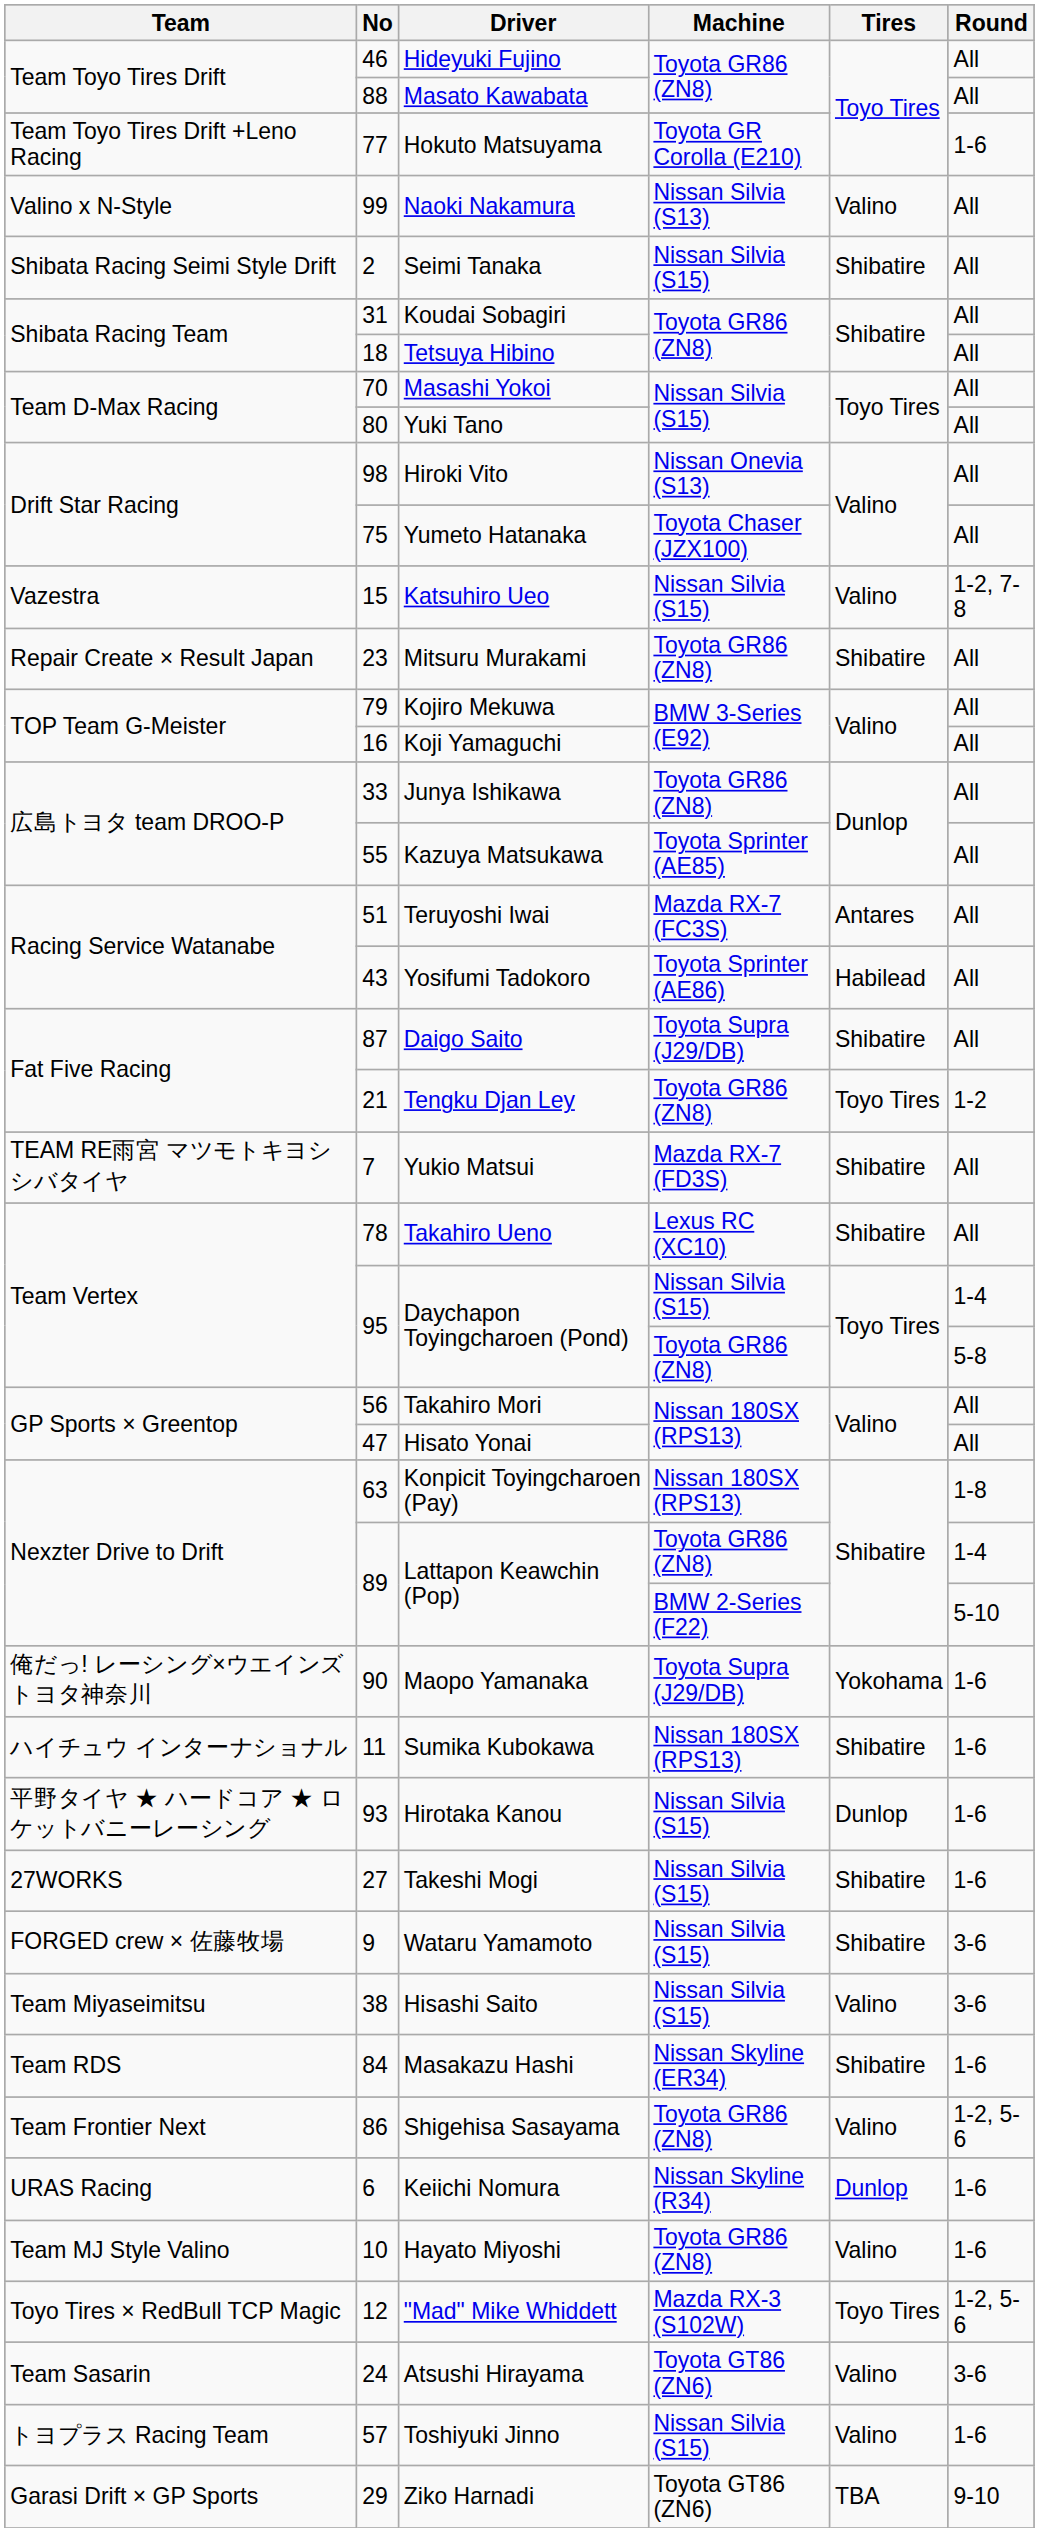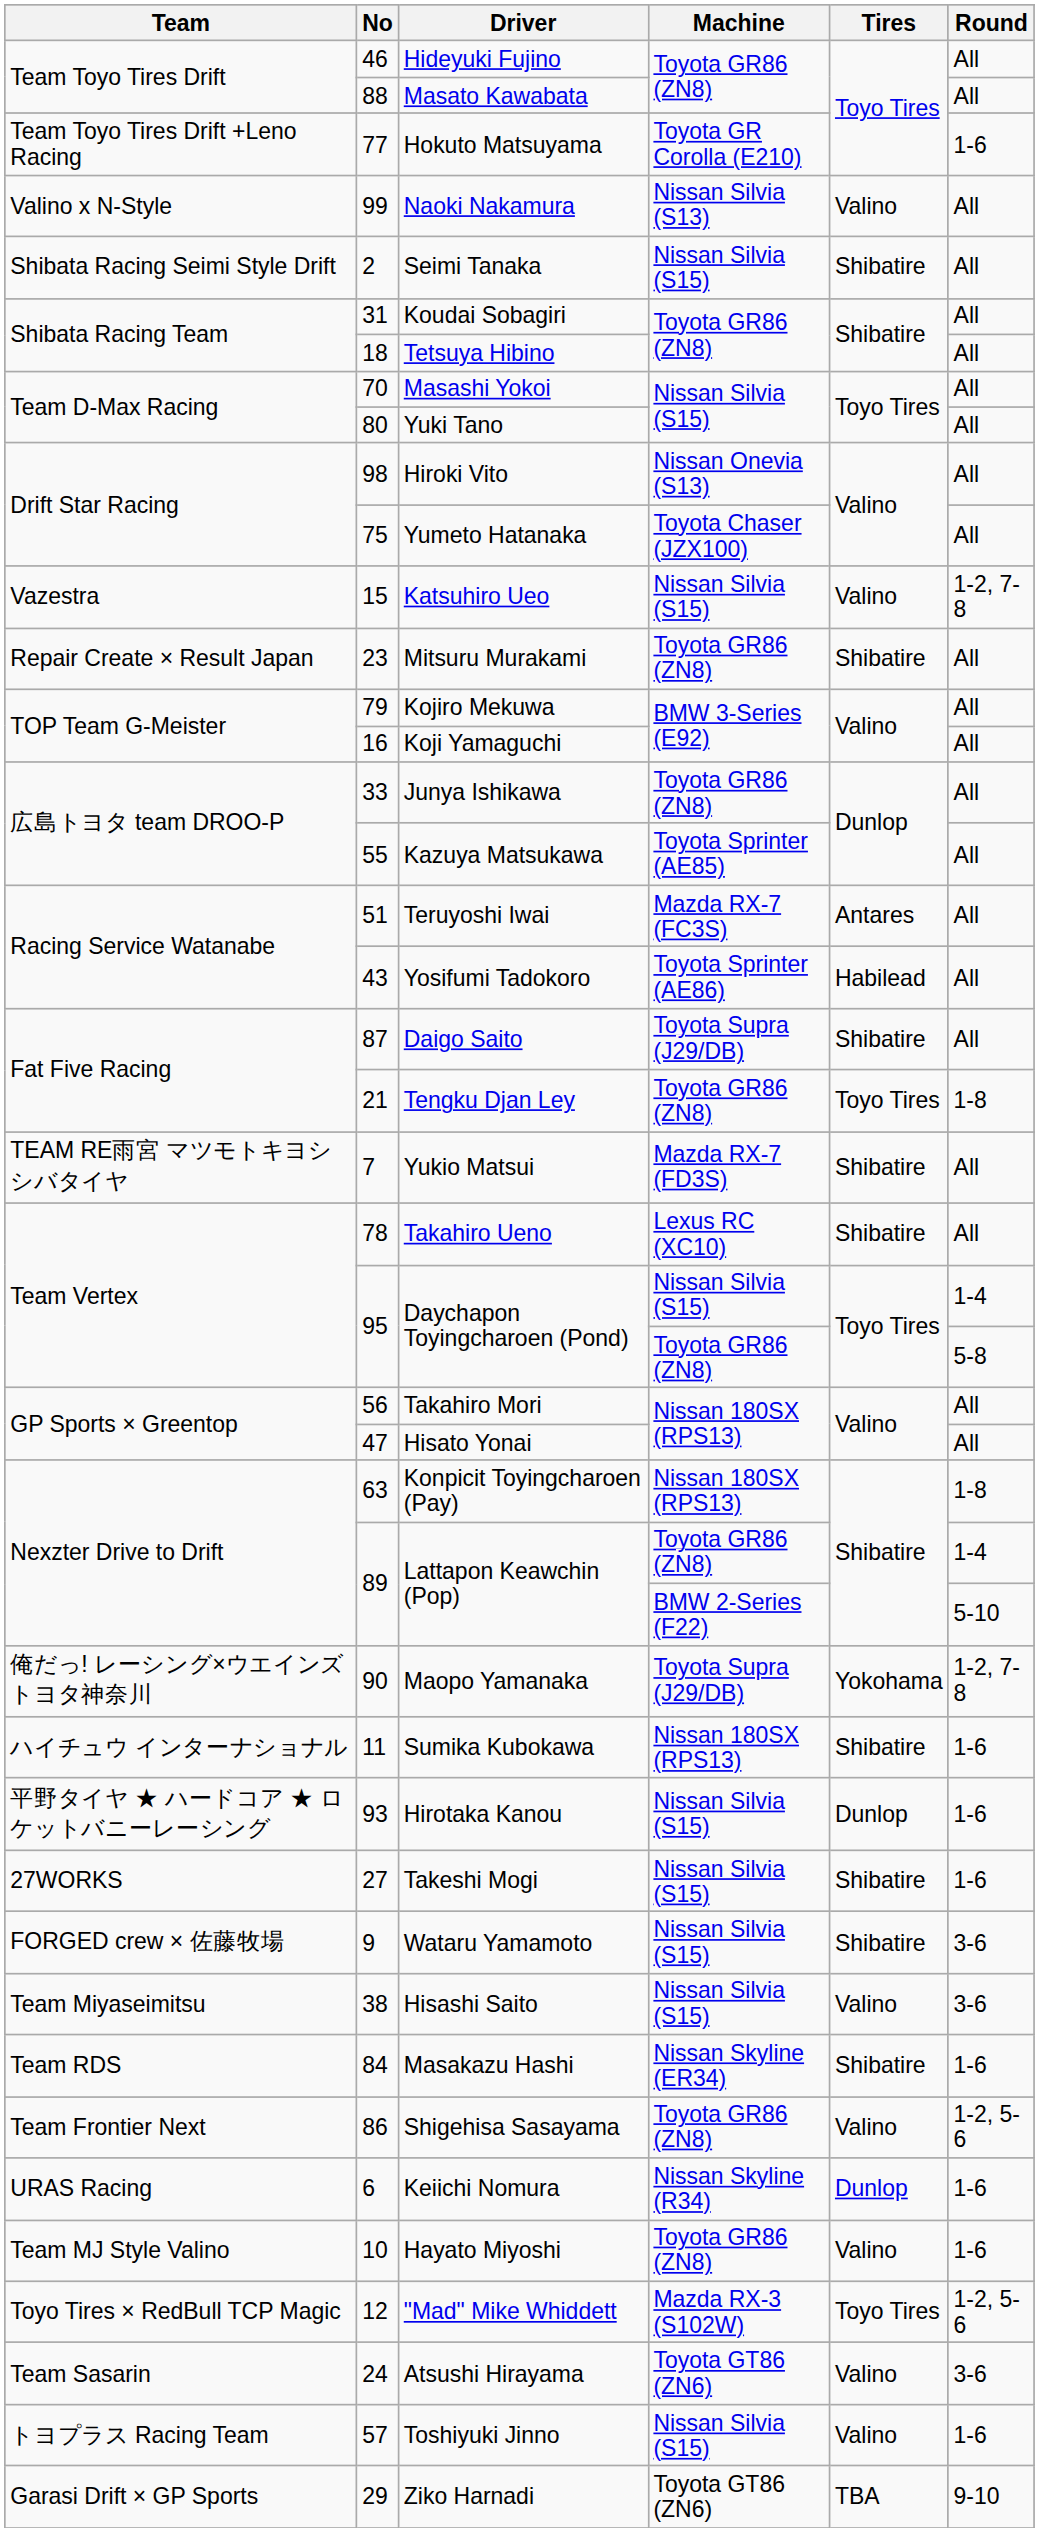(970, 1100) 1-2 -> (970, 1100) 1-8
(970, 1681) 1-6 -> (987, 1681) 1-2, 7-8
